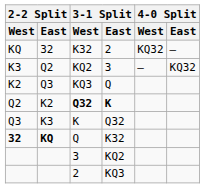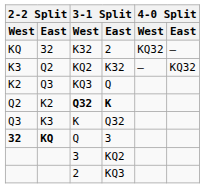(108, 67) 3 -> (115, 67) K32
(115, 138) K32 -> (108, 138) 3
